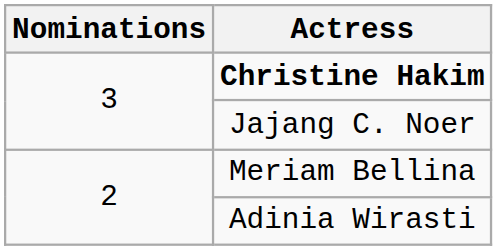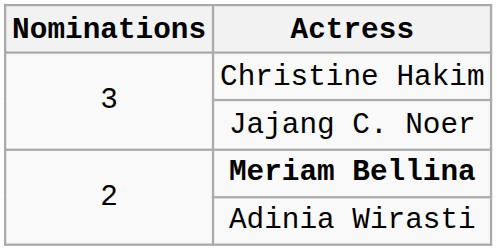(352, 77) bold -> (352, 77) normal
(352, 173) normal -> (352, 173) bold
